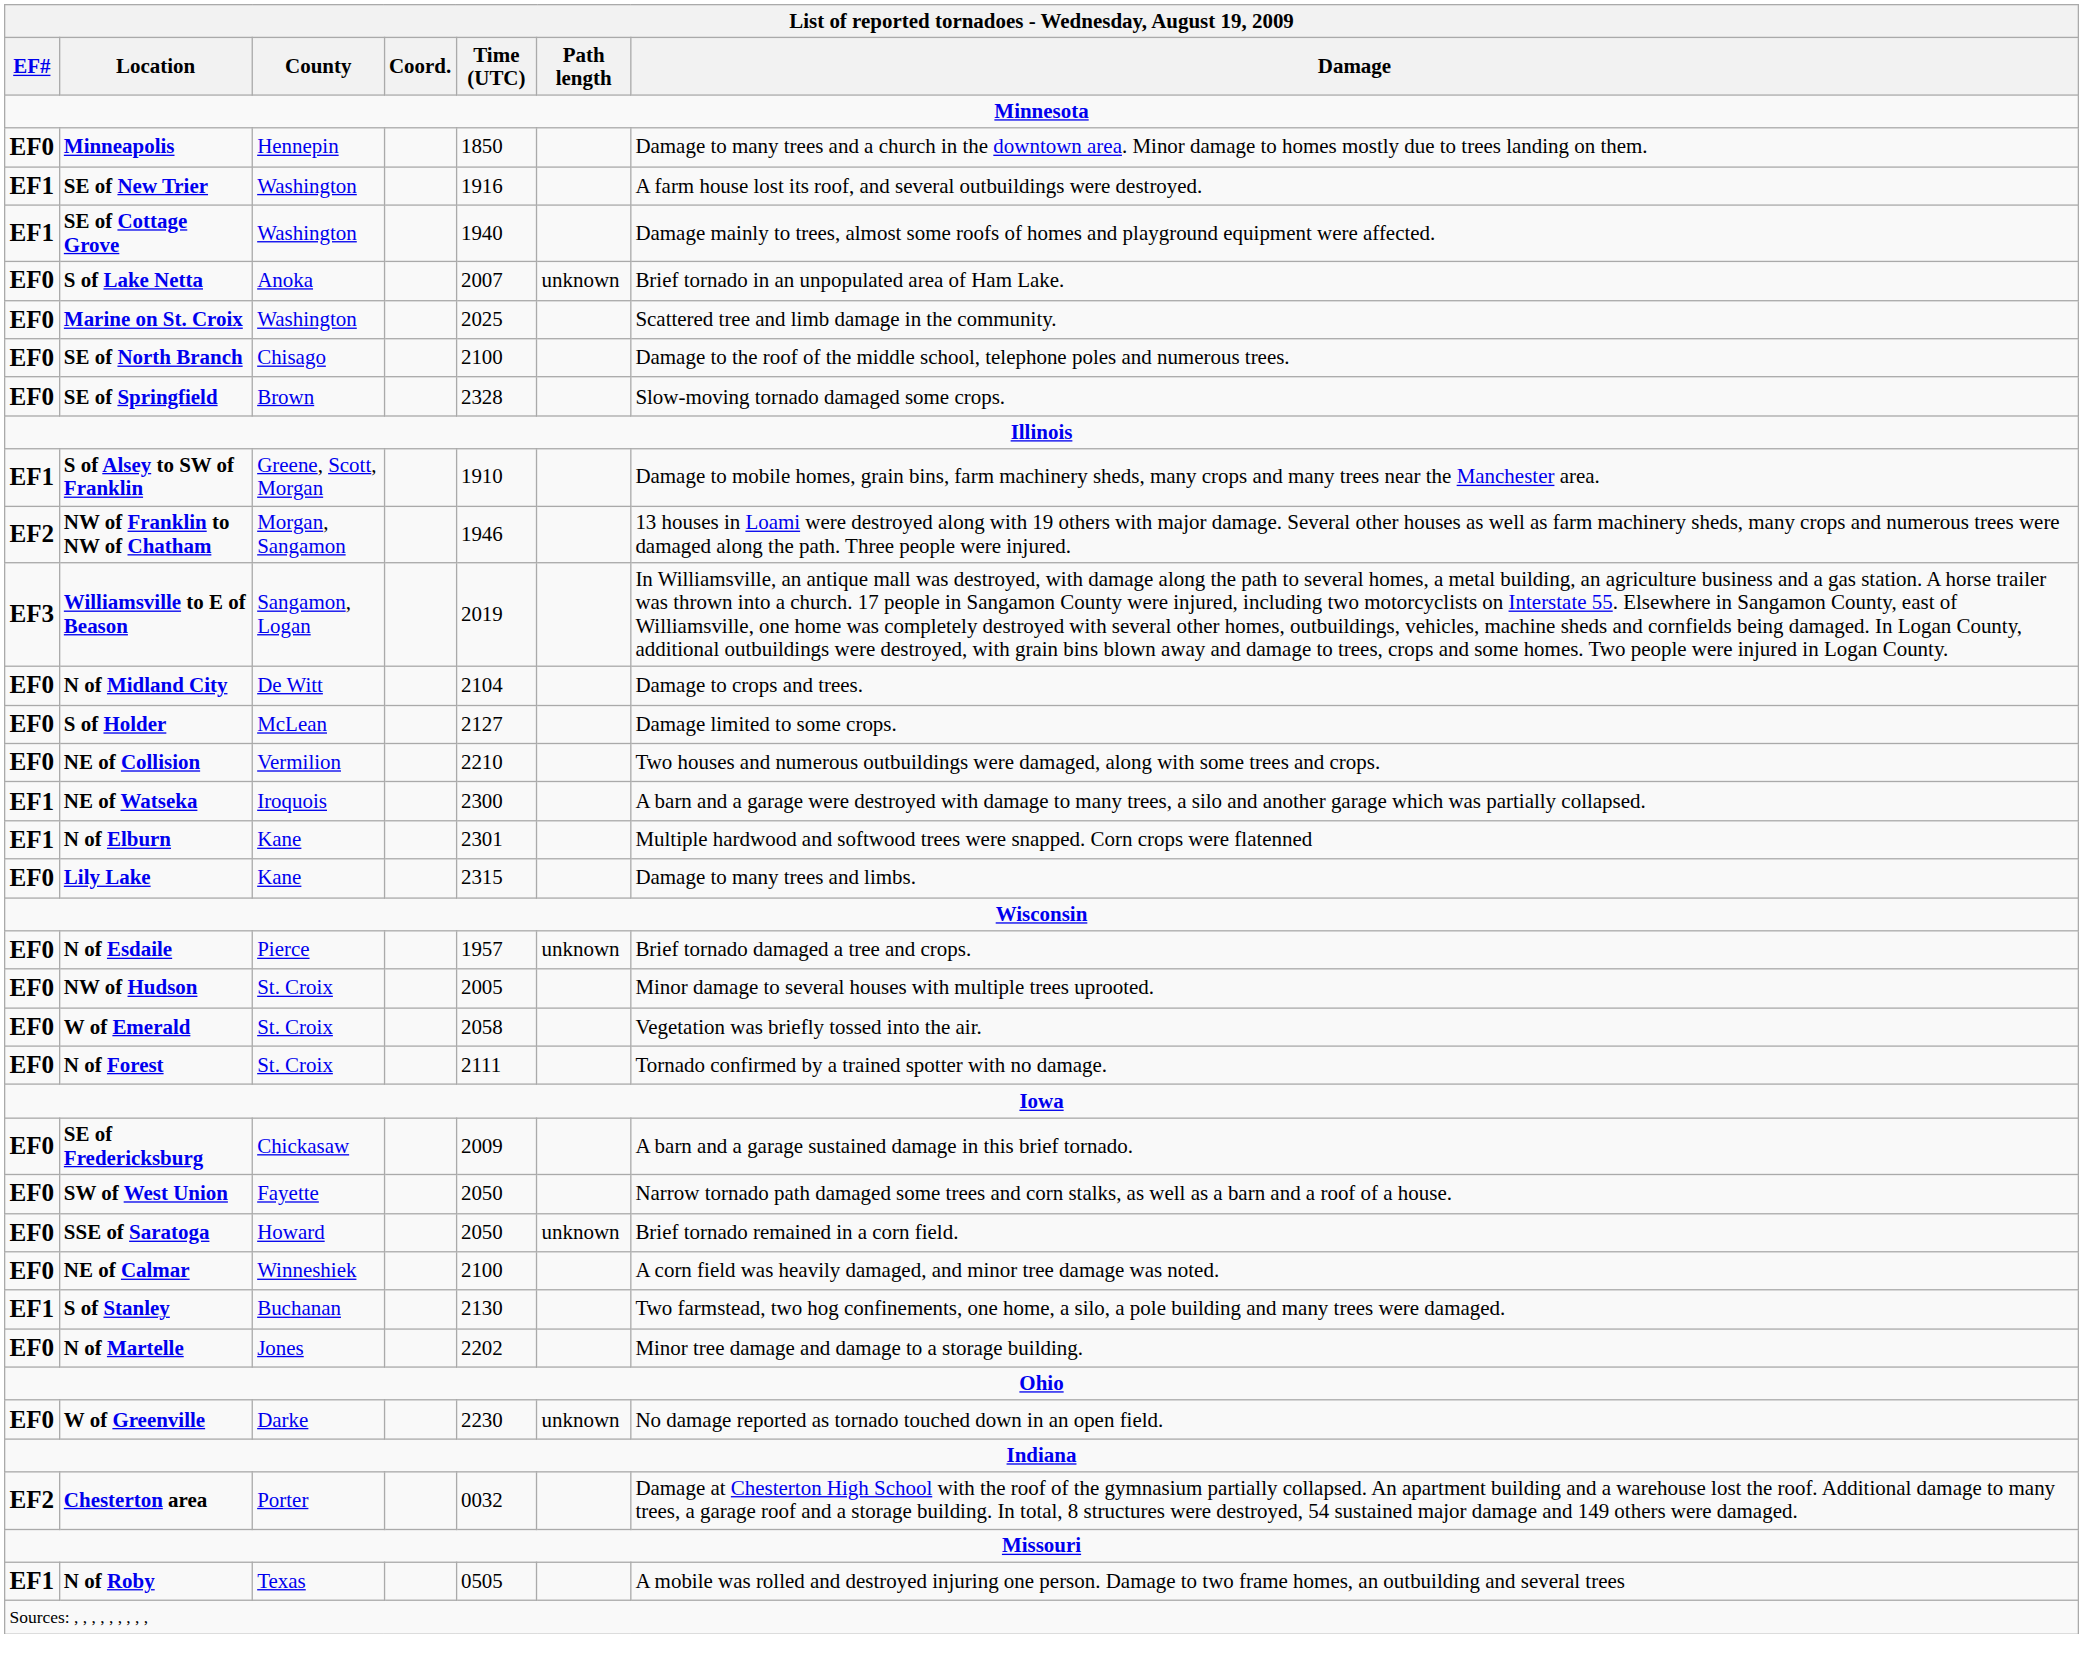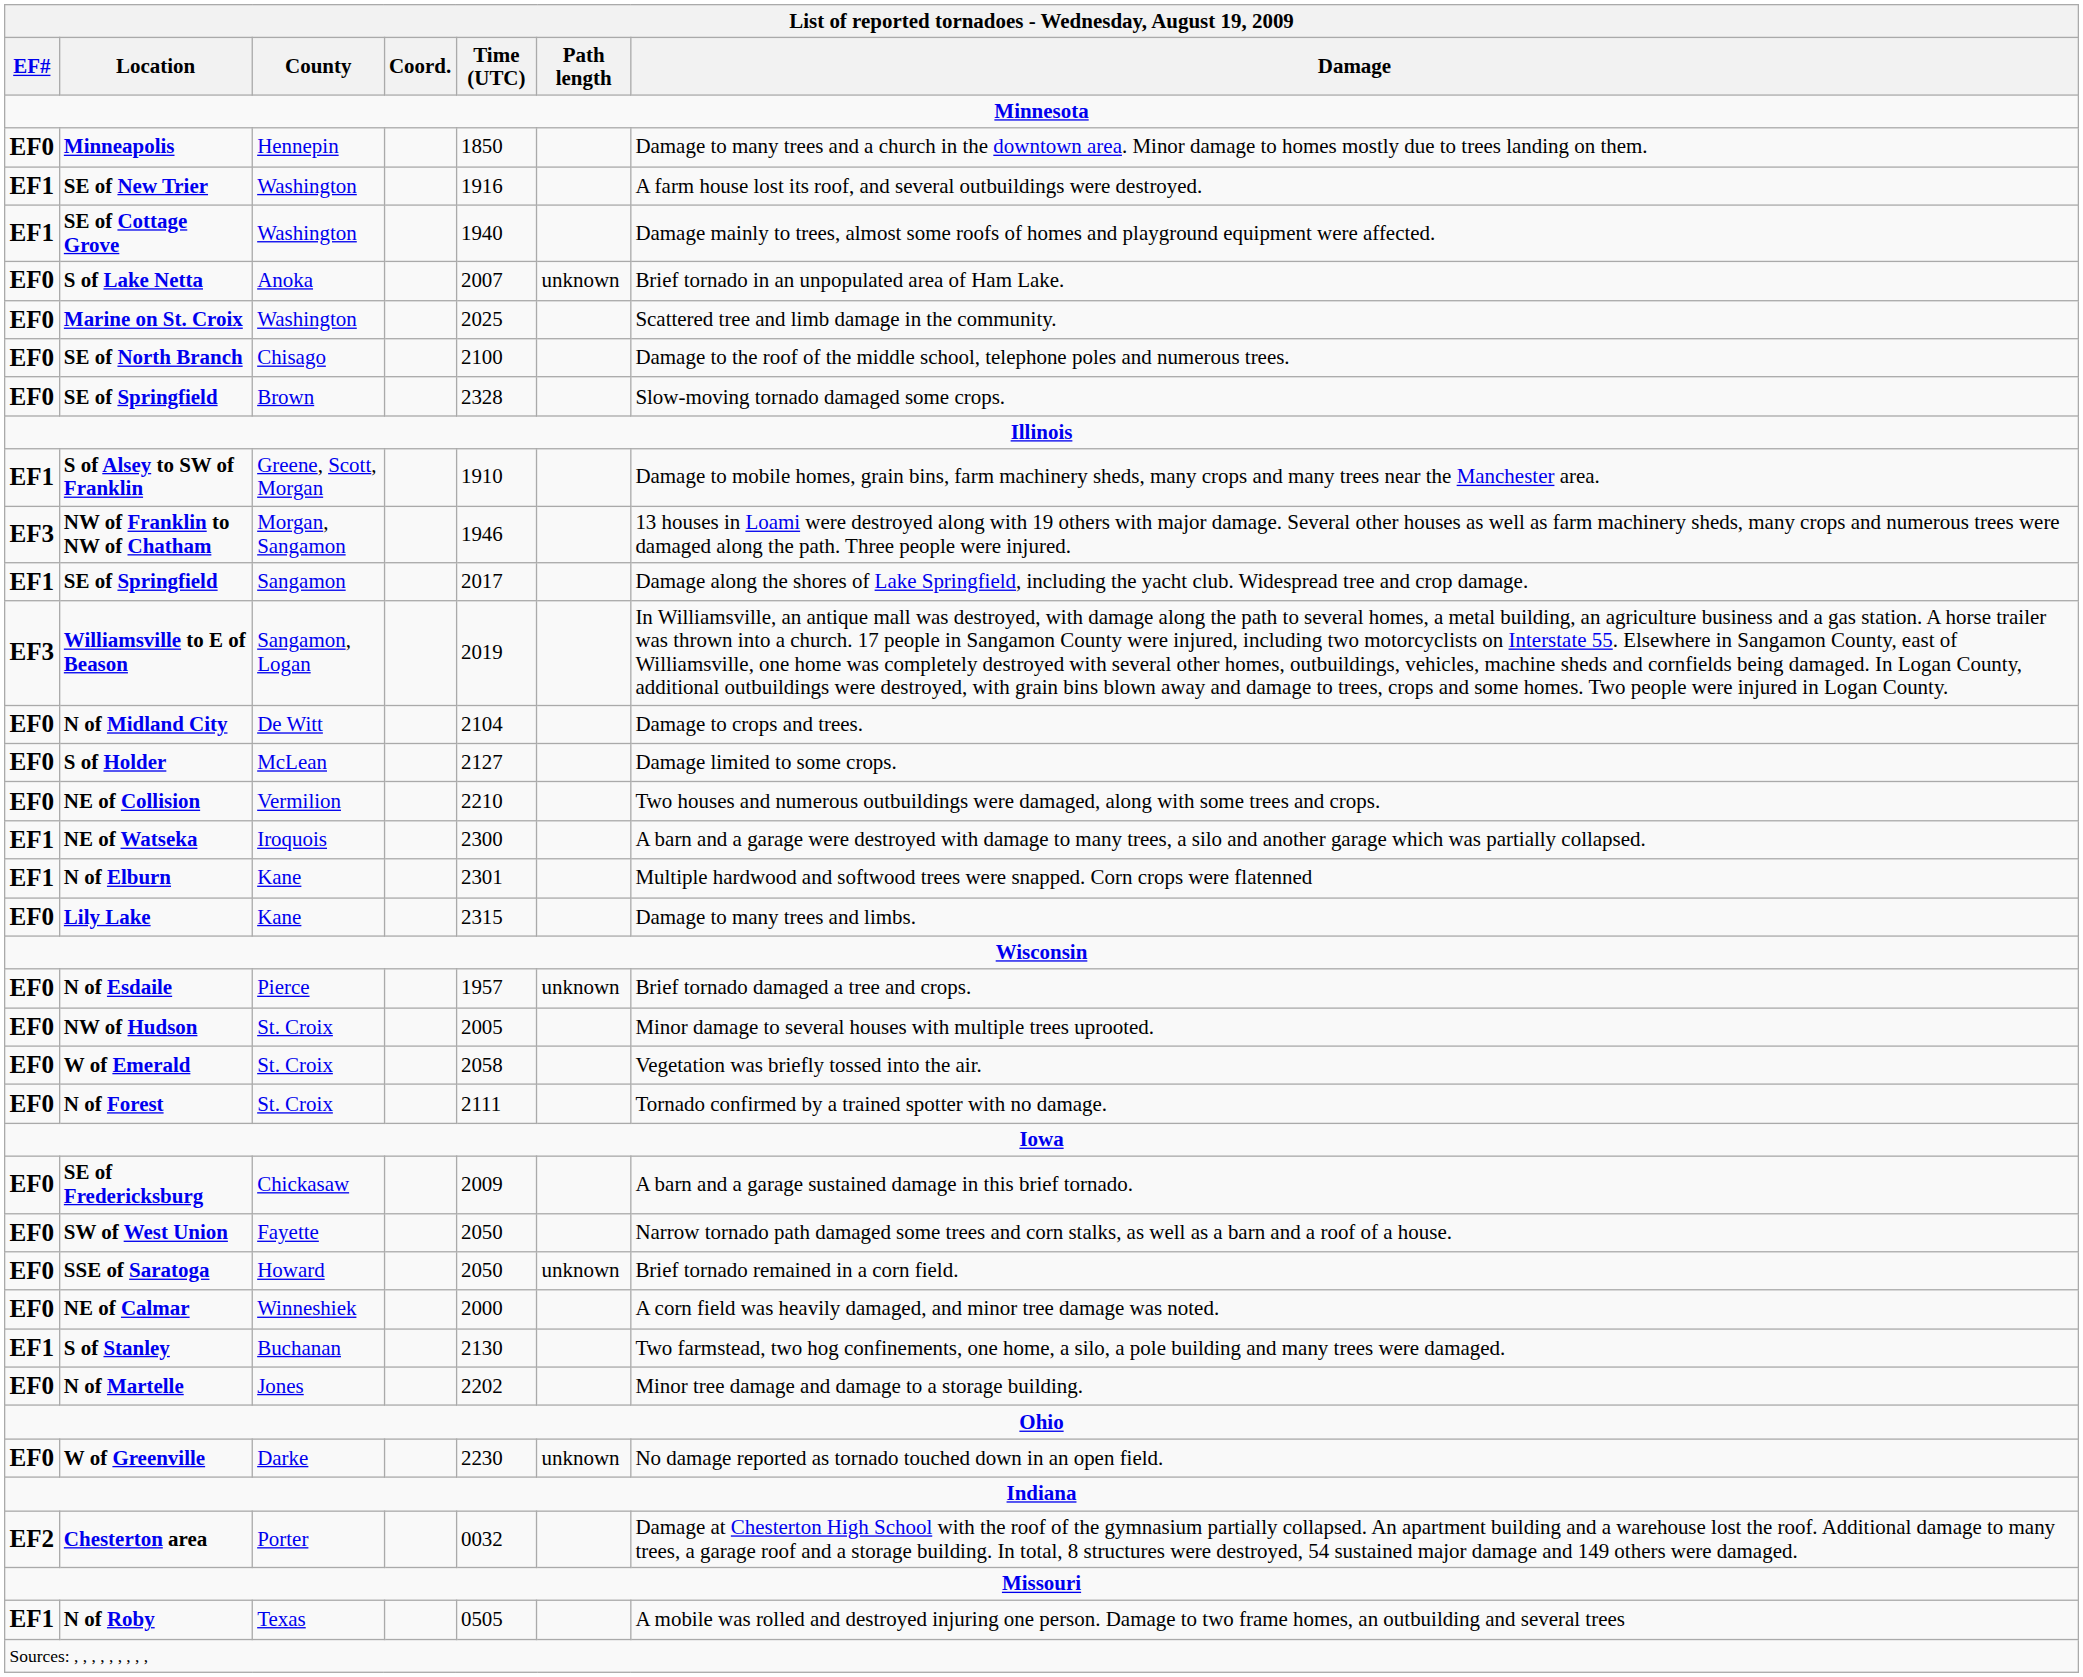(32, 533) EF2 -> (32, 533) EF3
+ row: (141, 581)
(482, 1270) 2100 -> (482, 1309) 2000
